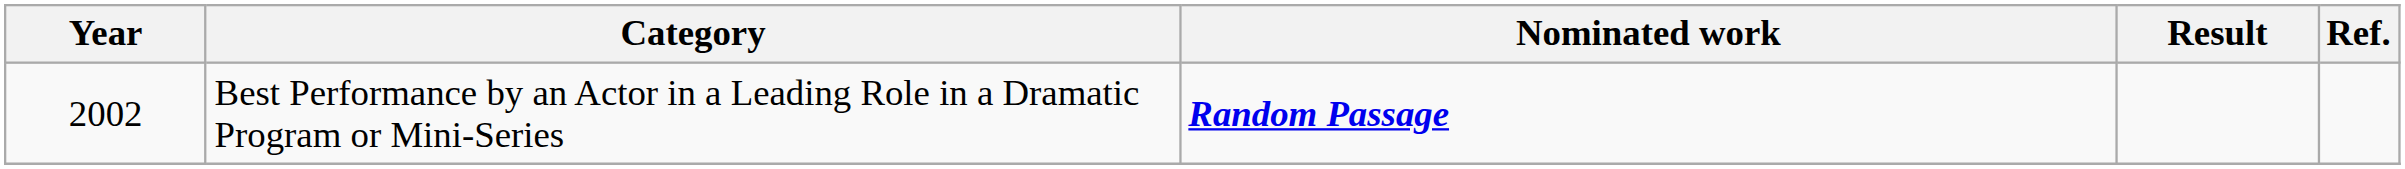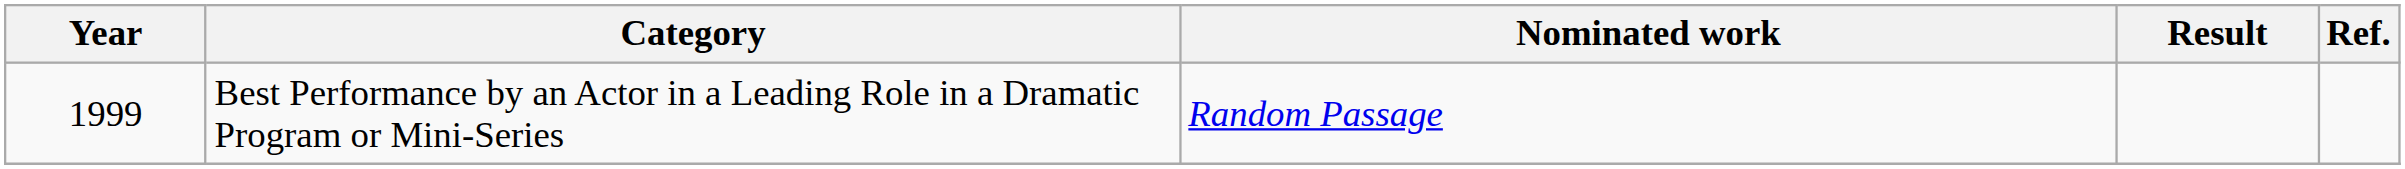(106, 112) 2002 -> (106, 112) 1999
(1319, 112) bold -> (1316, 112) normal
